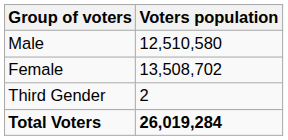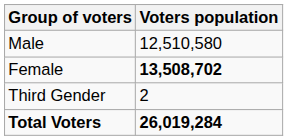(181, 69) normal -> (181, 69) bold
